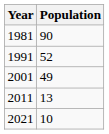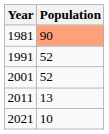(46, 35) no background -> (46, 35) lightsalmon background
(46, 77) 49 -> (46, 77) 52
